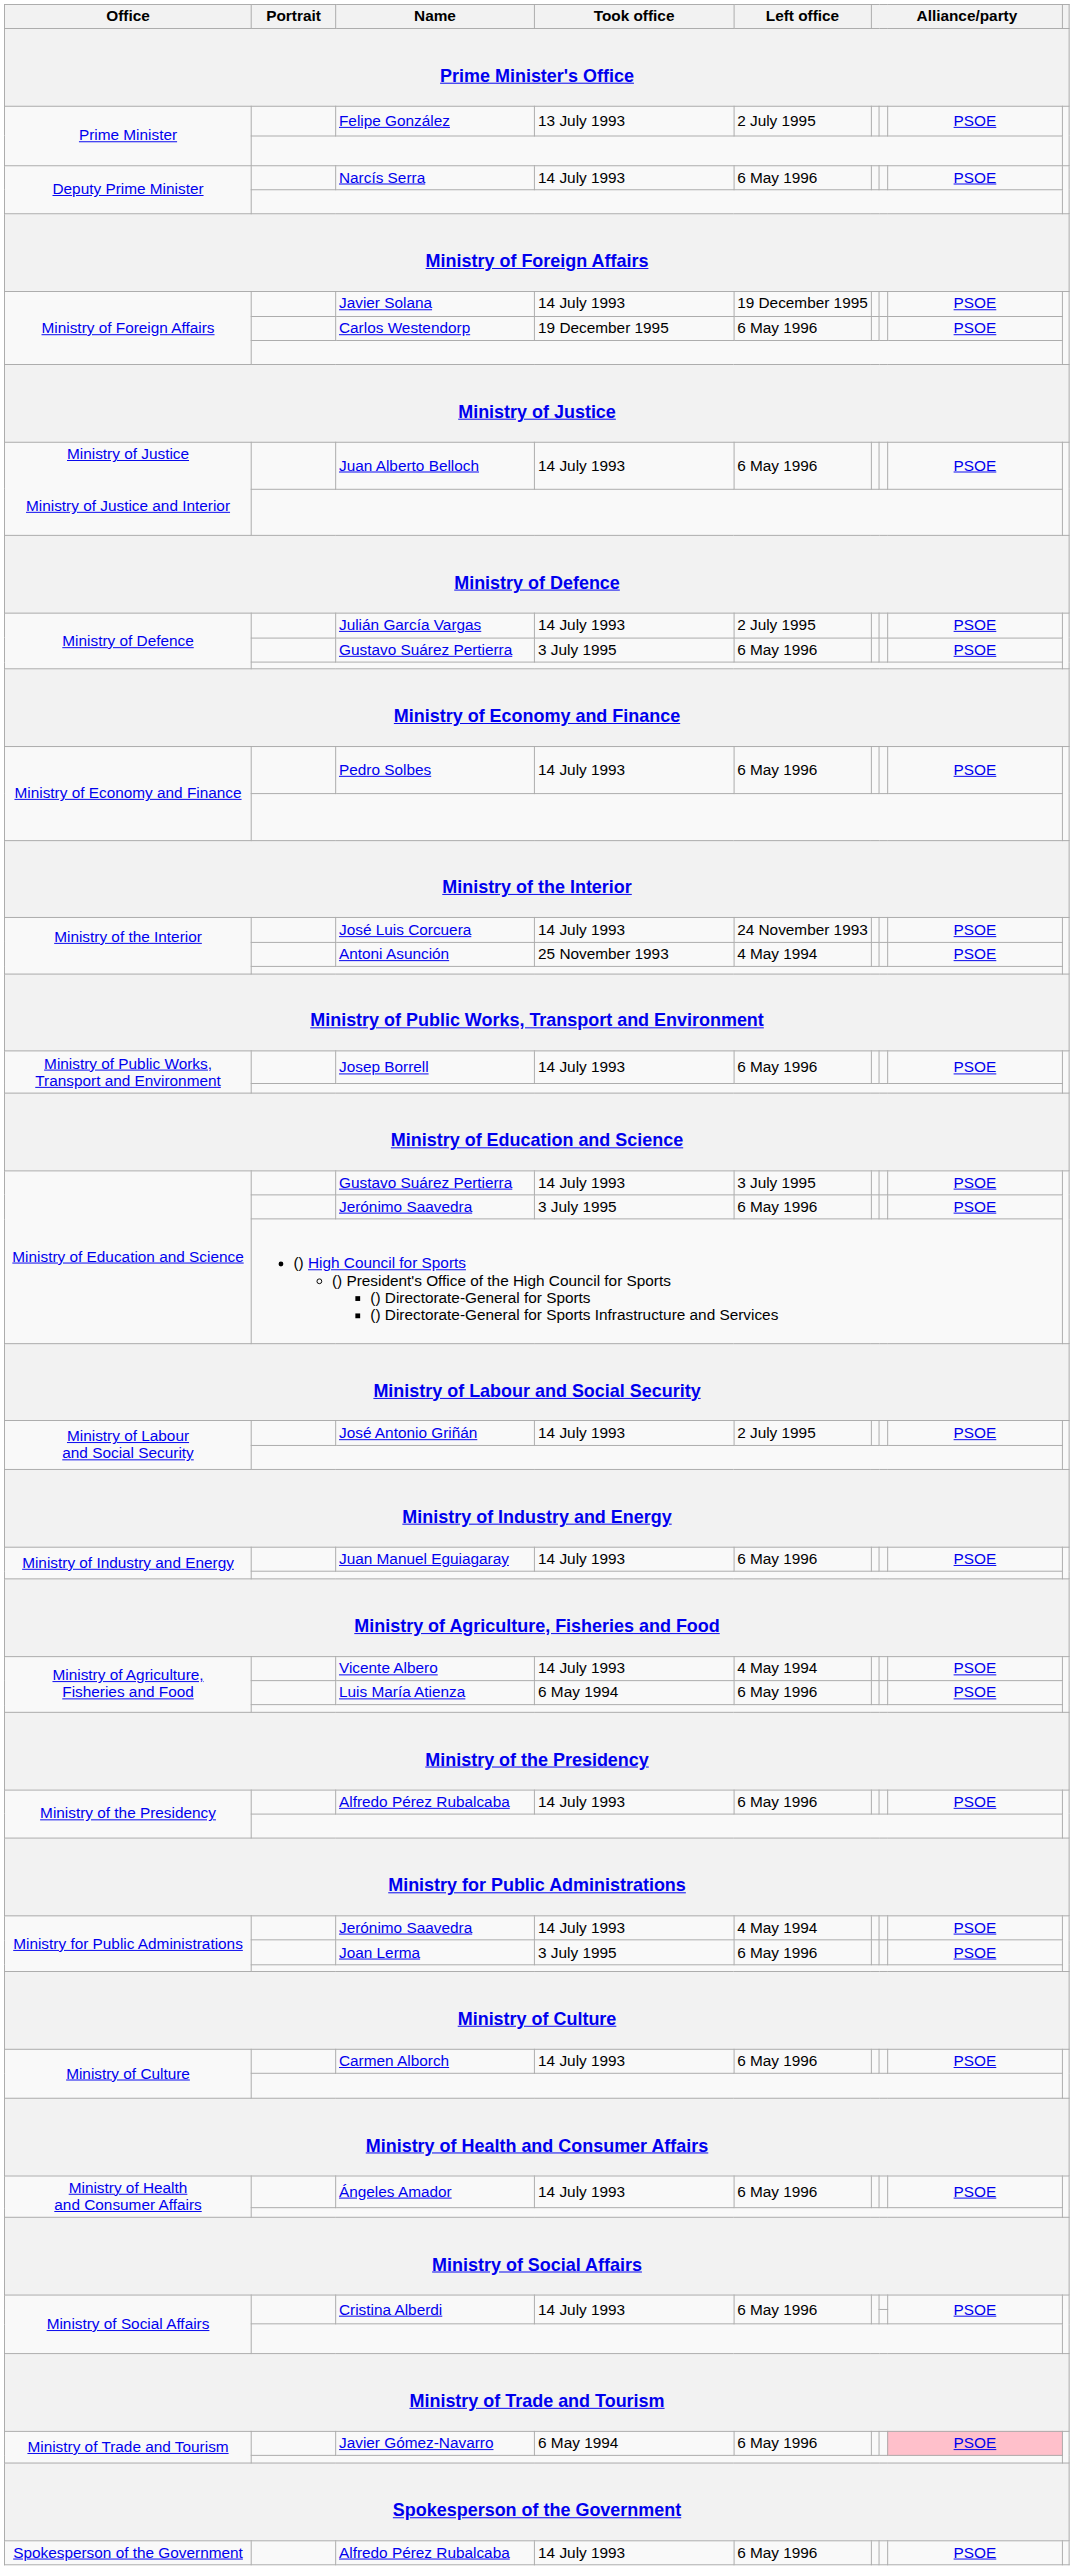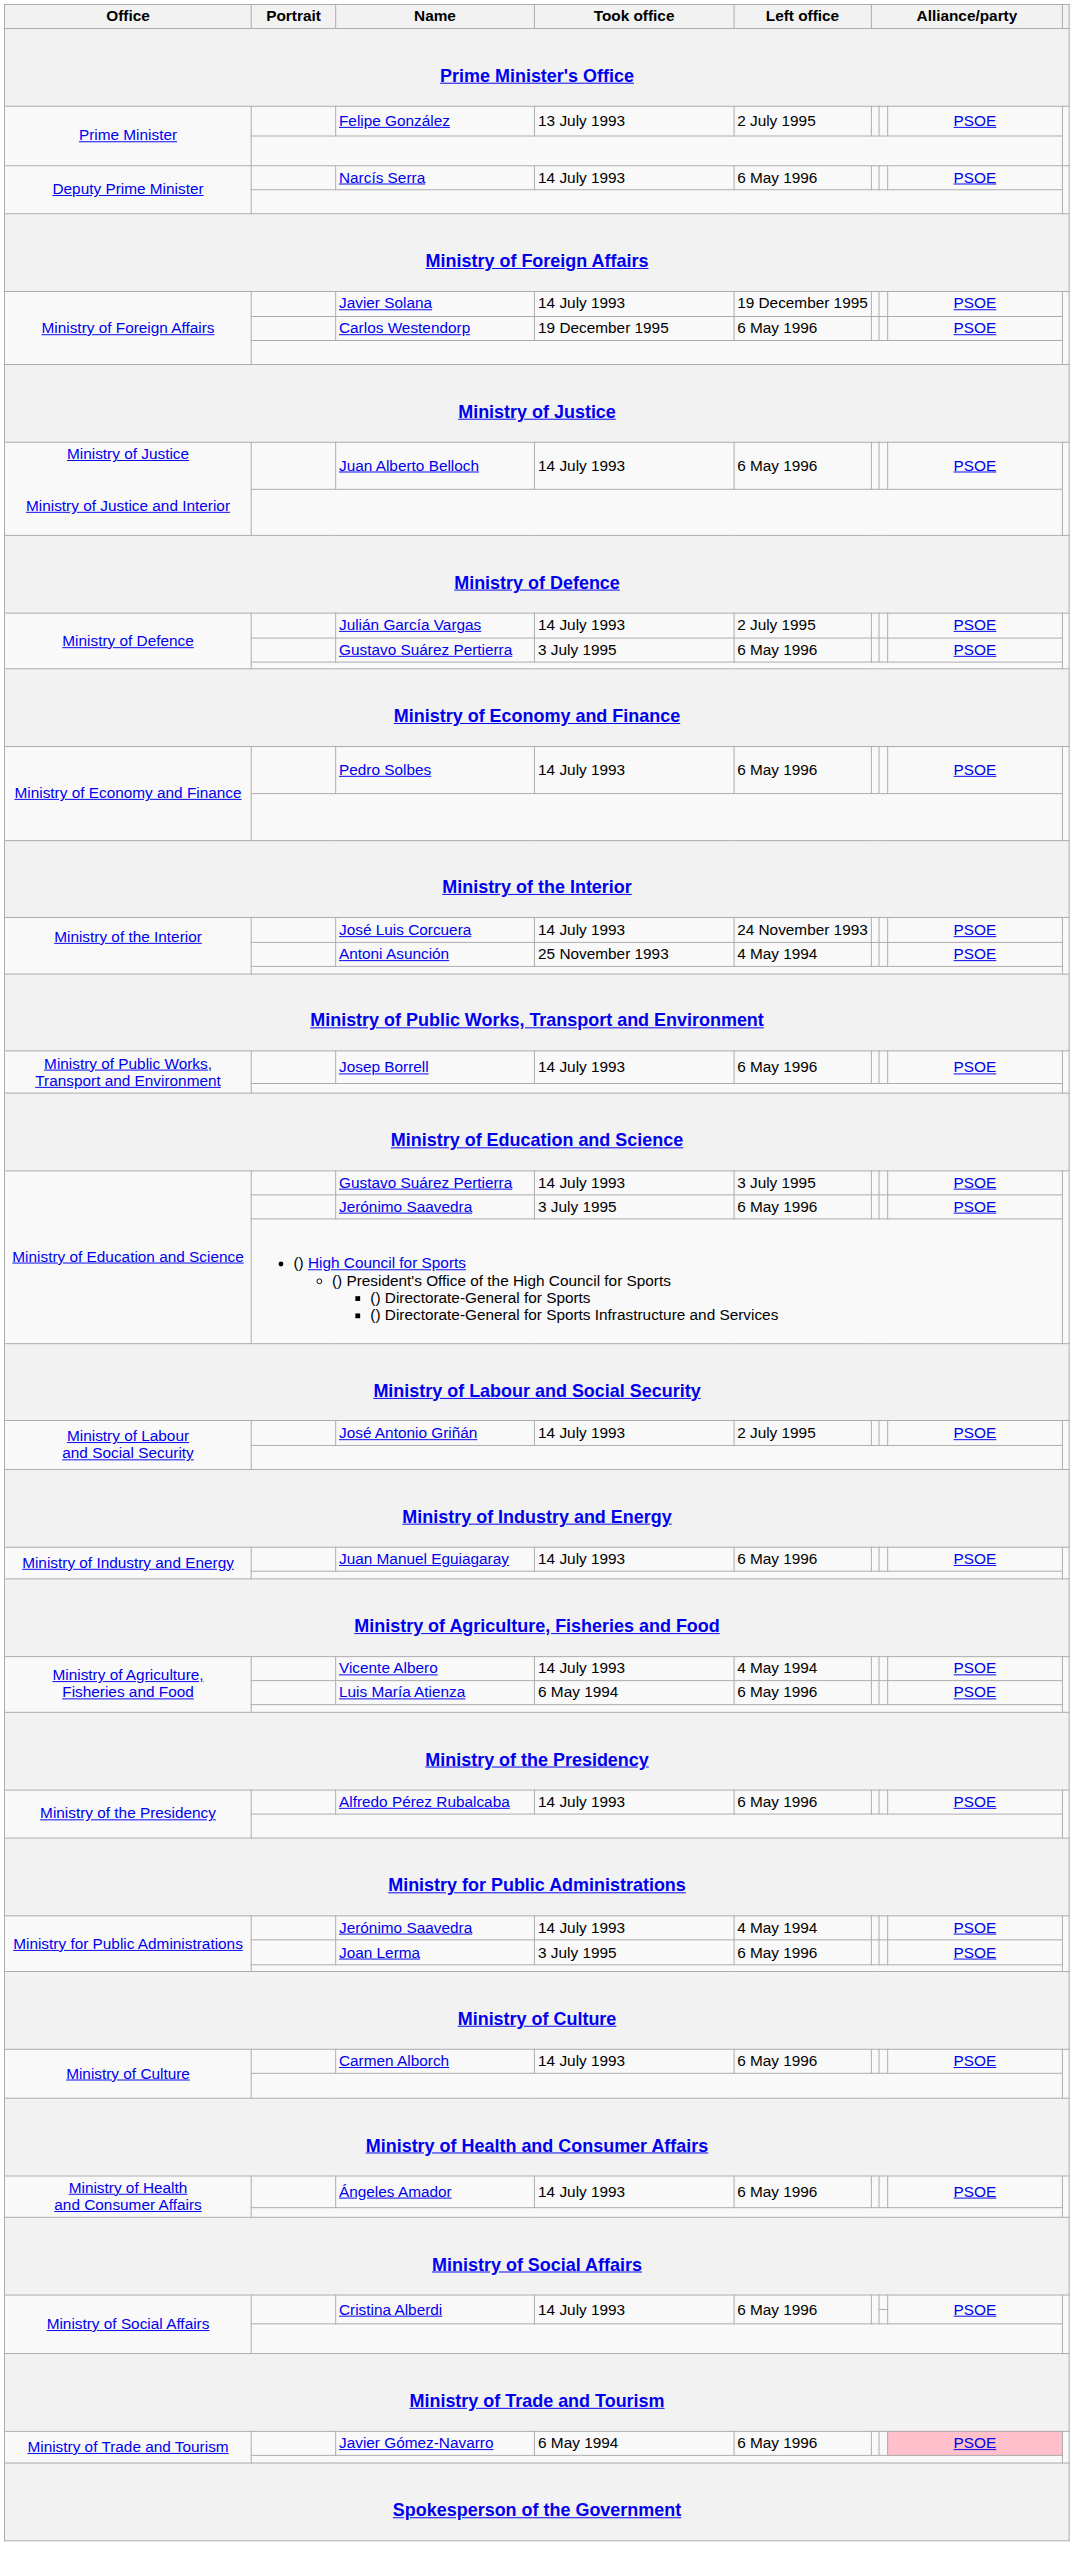- row: (128, 2552)
